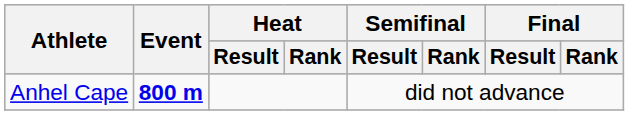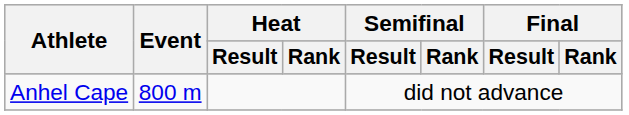(171, 92) bold -> (170, 92) normal
